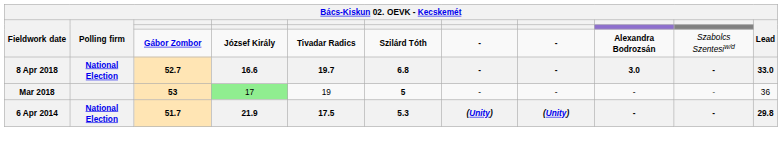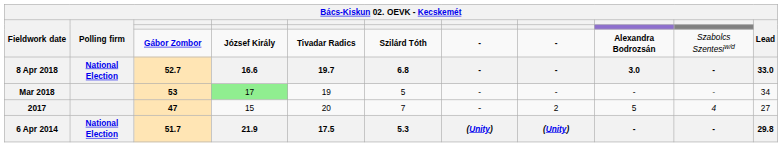(403, 91) bold -> (403, 92) normal
(765, 92) 36 -> (765, 92) 34
+ row: (37, 108)
